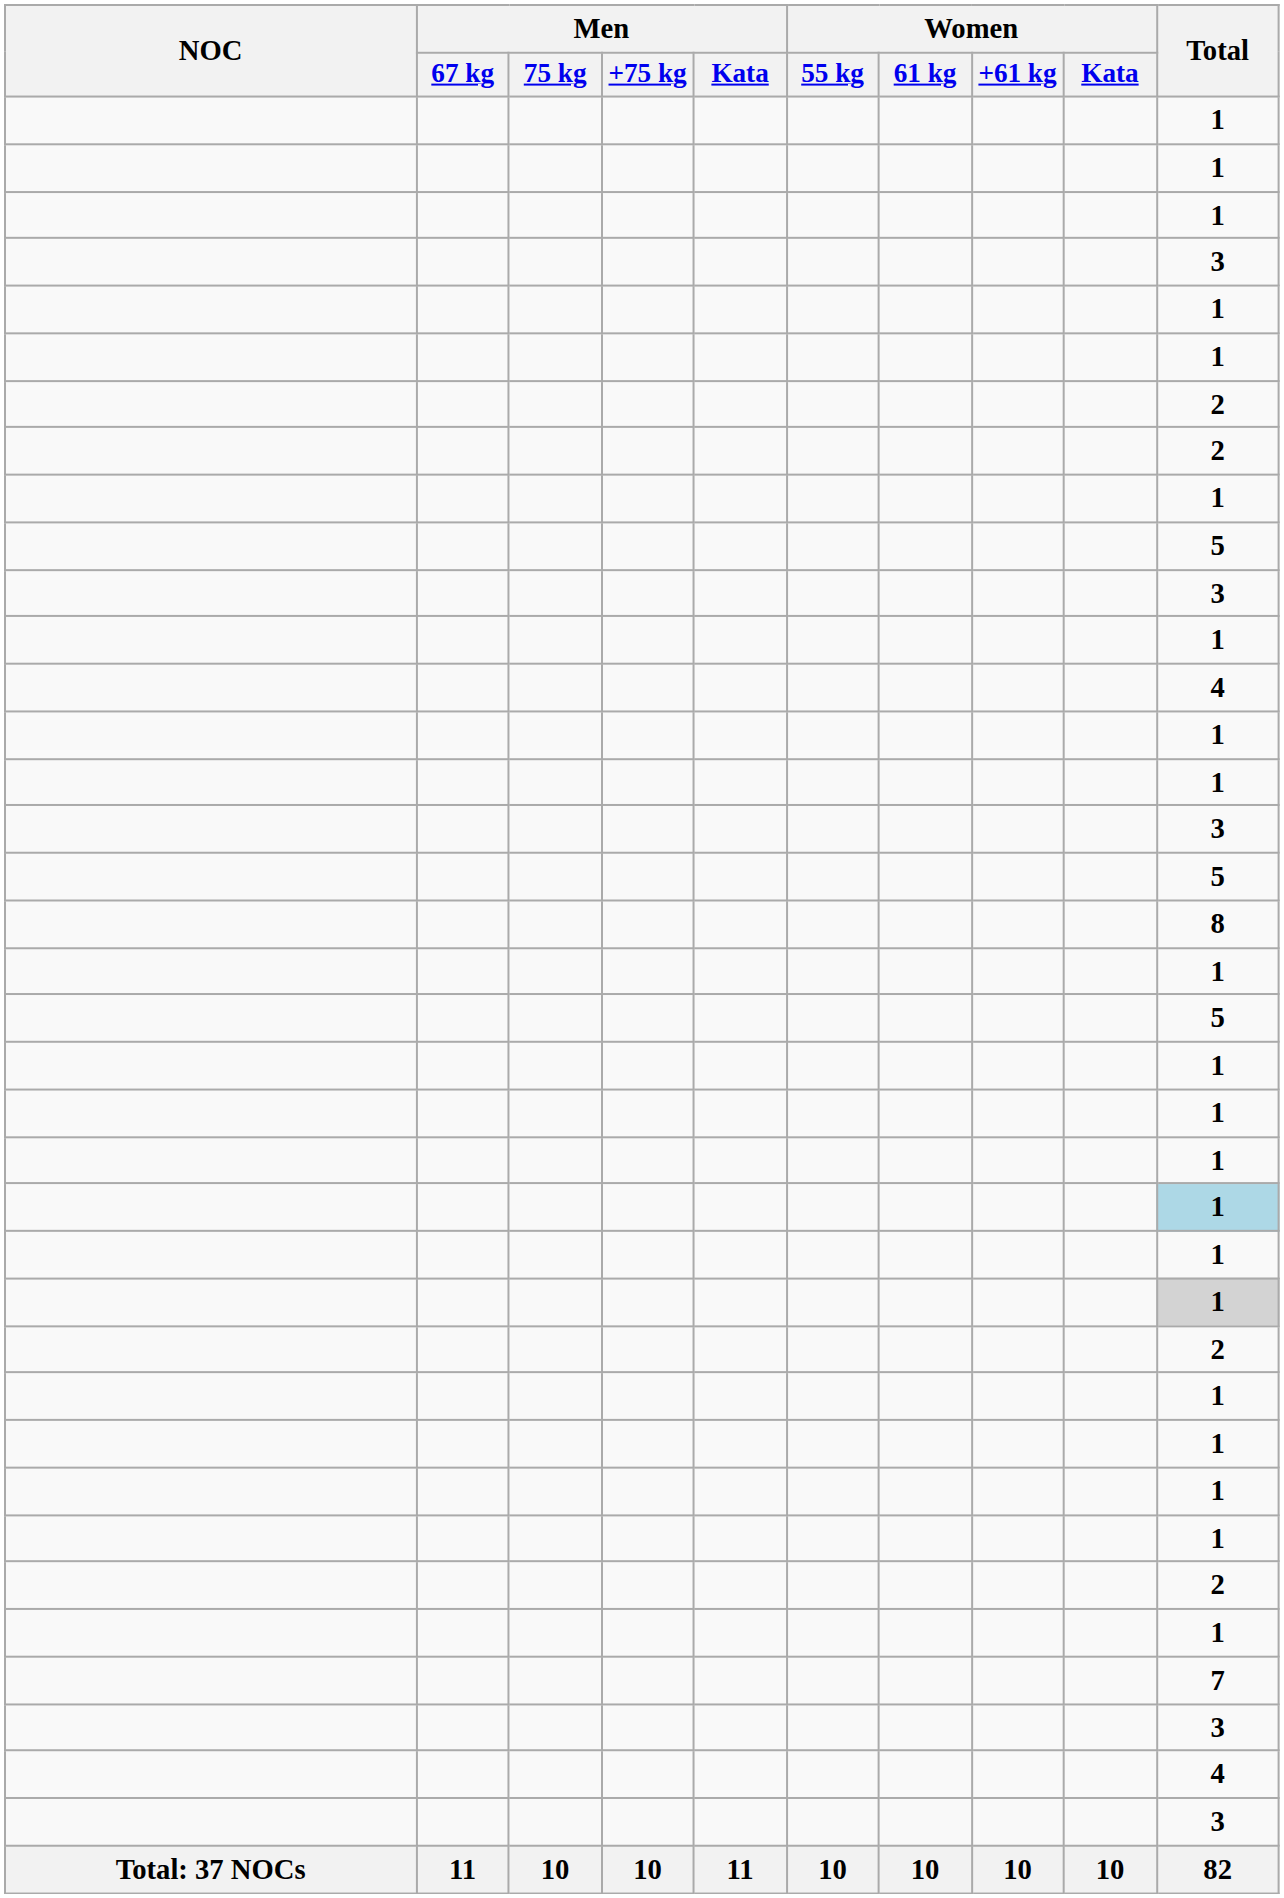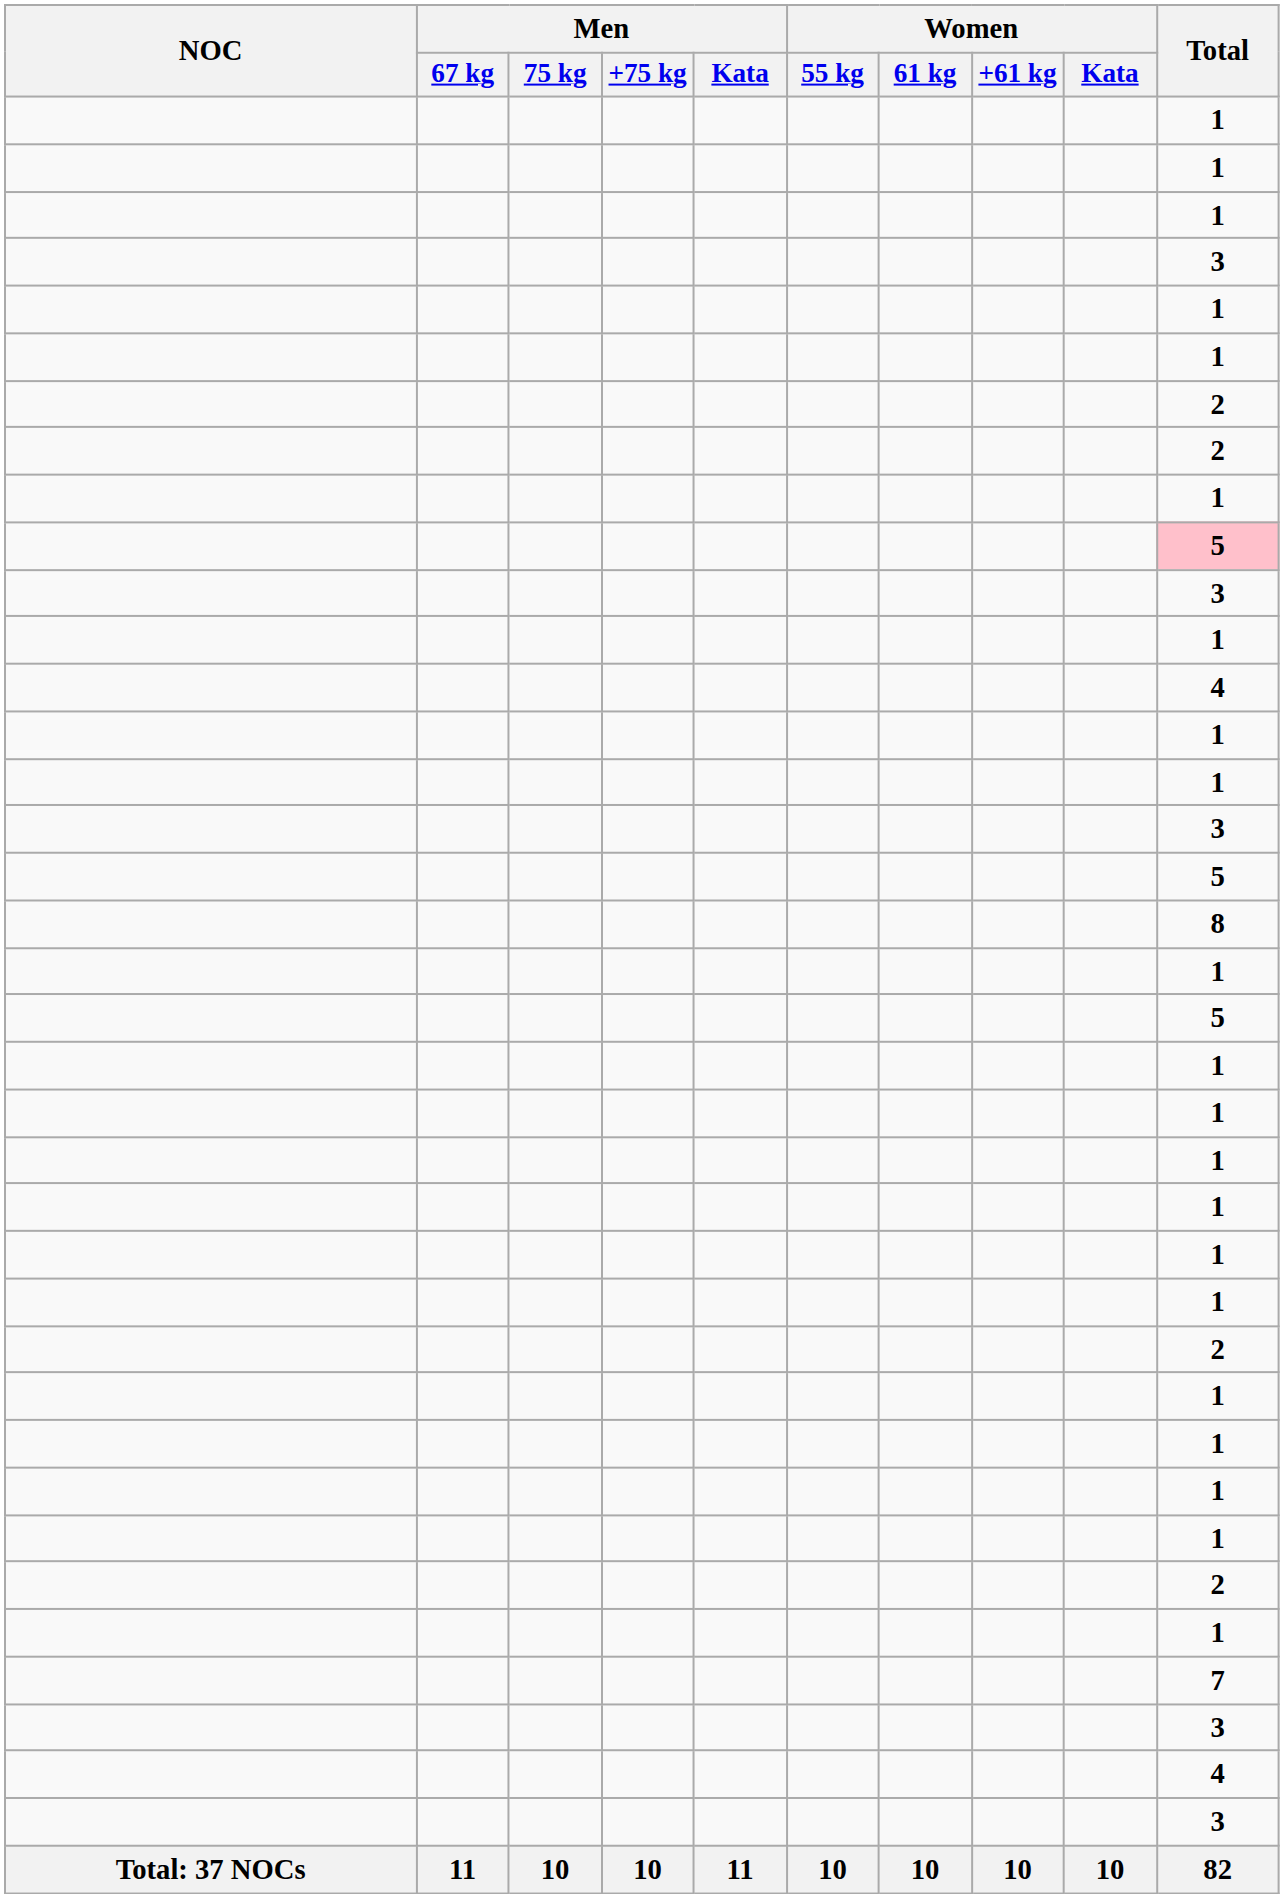(1218, 545) no background -> (1218, 545) pink background
(1218, 1207) lightblue background -> (1218, 1207) no background
(1218, 1302) lightgrey background -> (1218, 1302) no background
